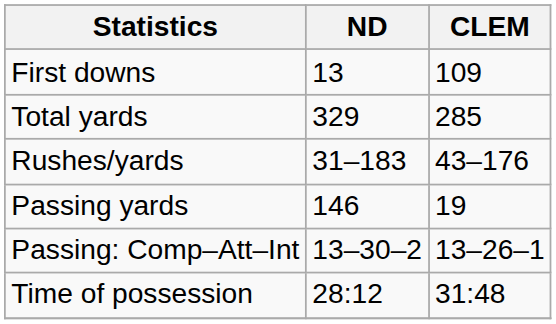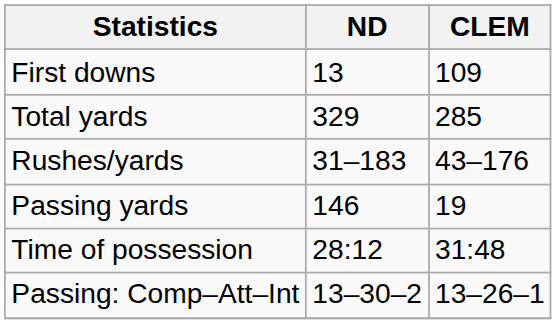rows swapped: (155, 250) <-> (132, 294)
